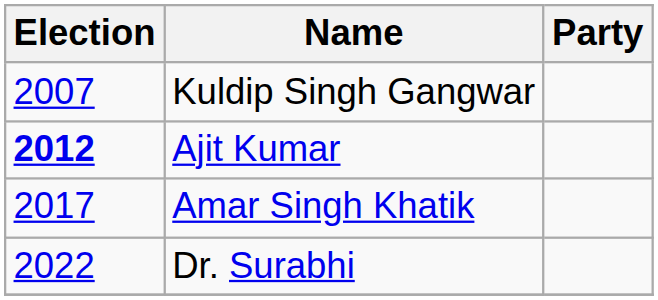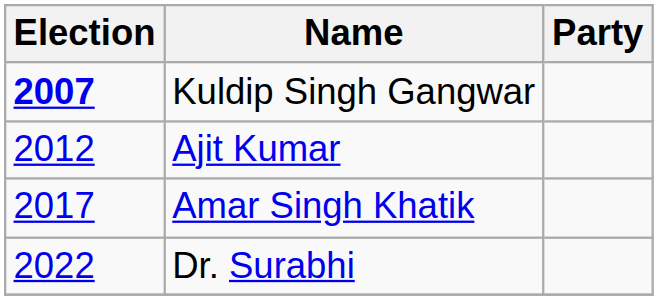(54, 91) normal -> (54, 91) bold
(54, 149) bold -> (54, 149) normal
